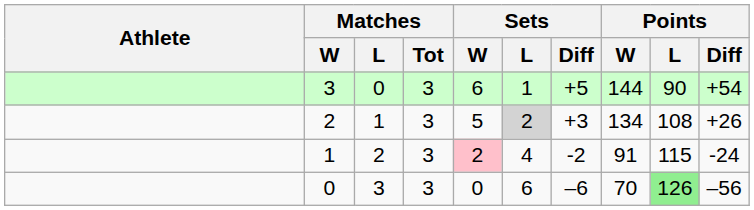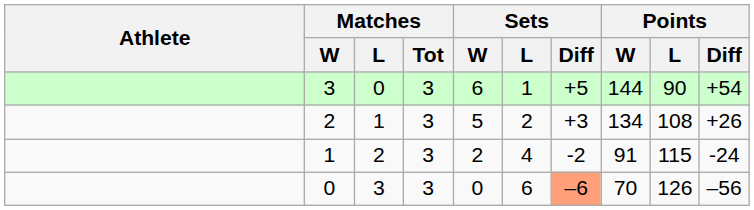(527, 121) lightgrey background -> (527, 121) no background
(477, 155) pink background -> (477, 155) no background
(576, 188) no background -> (576, 188) lightsalmon background
(675, 188) lightgreen background -> (675, 188) no background
